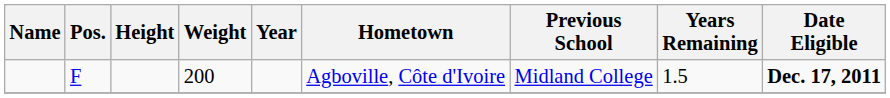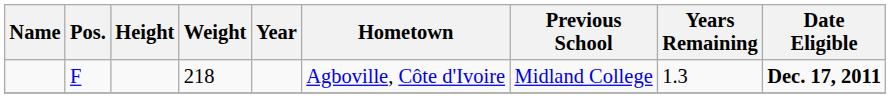(199, 76) 200 -> (199, 76) 218
(675, 76) 1.5 -> (675, 76) 1.3
